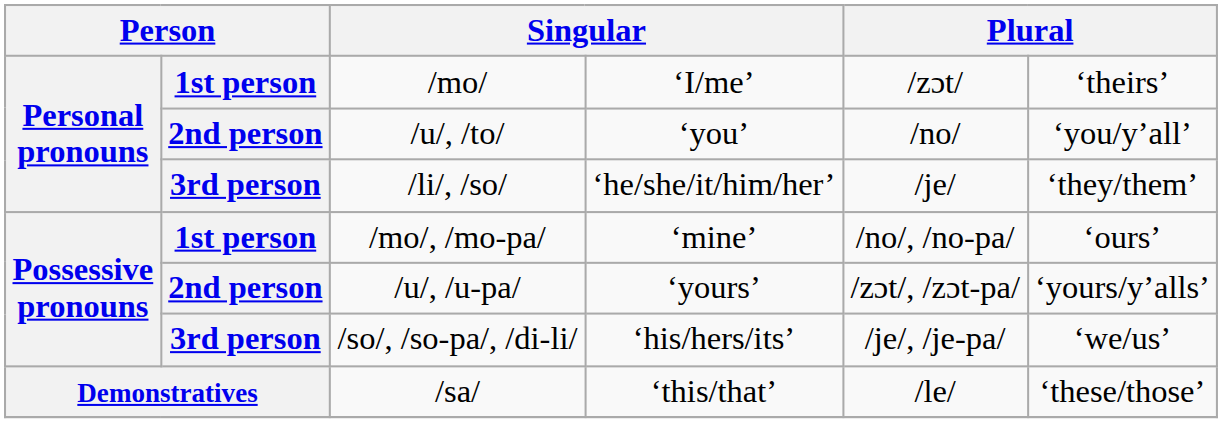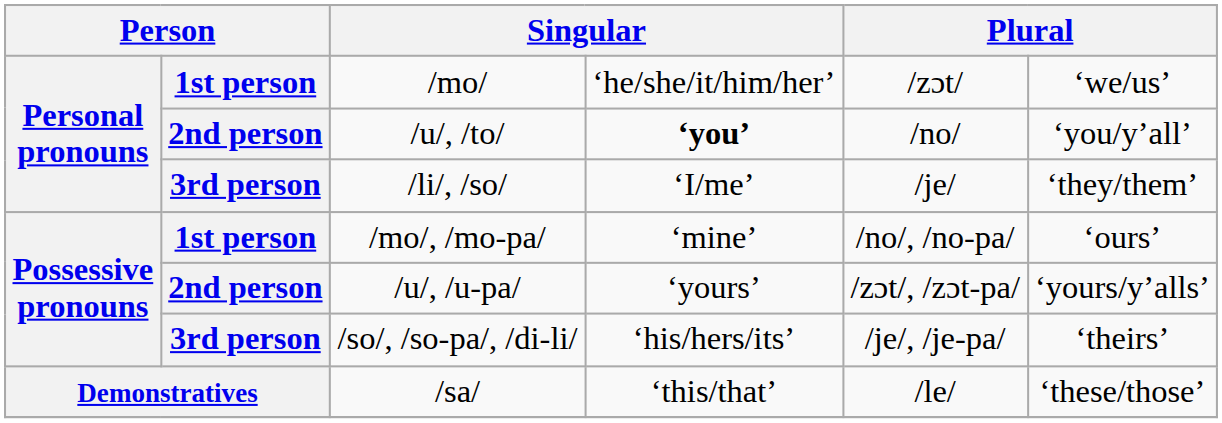(714, 81) ‘I/me’ -> (714, 81) ‘he/she/it/him/her’
(1122, 81) ‘theirs’ -> (1122, 81) ‘we/us’
(714, 133) normal -> (714, 133) bold
(714, 184) ‘he/she/it/him/her’ -> (714, 184) ‘I/me’
(1122, 339) ‘we/us’ -> (1122, 339) ‘theirs’
